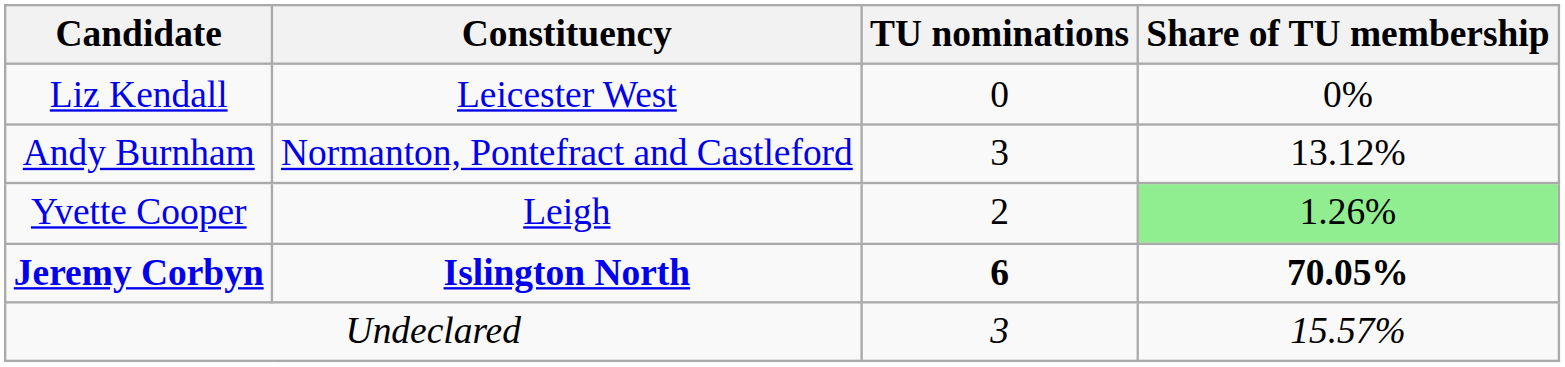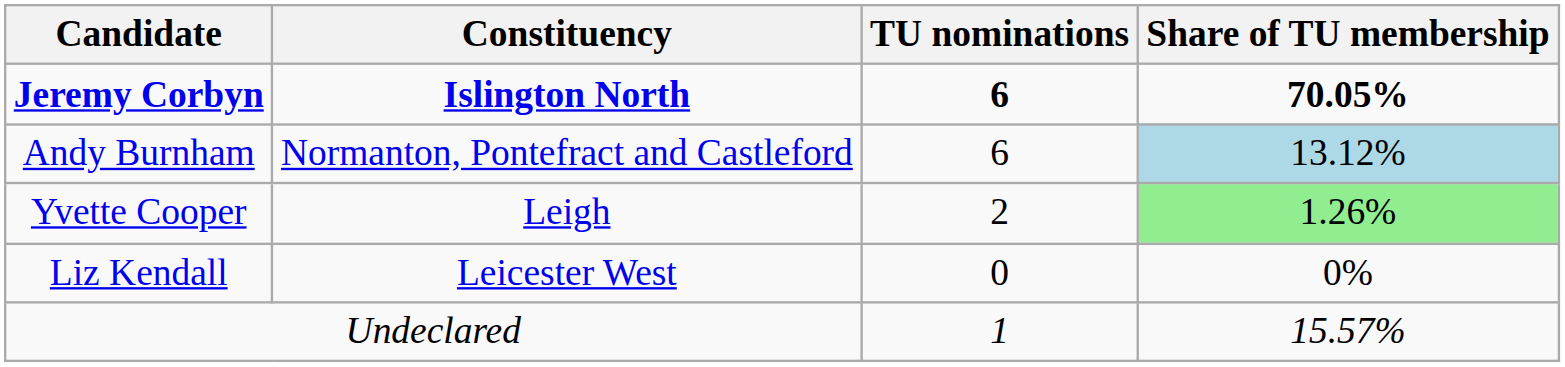rows swapped: (139, 271) <-> (139, 93)
(1000, 152) 3 -> (1000, 152) 6
(1348, 152) no background -> (1348, 152) lightblue background
(1000, 331) 3 -> (1000, 331) 1
